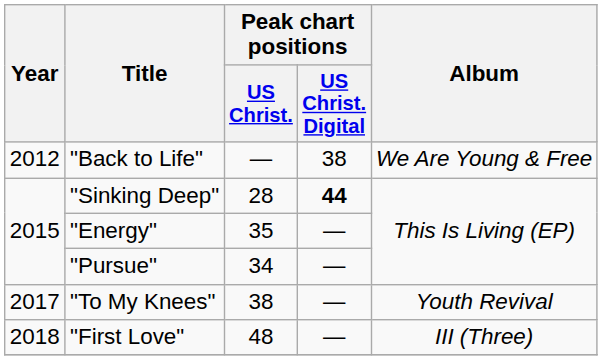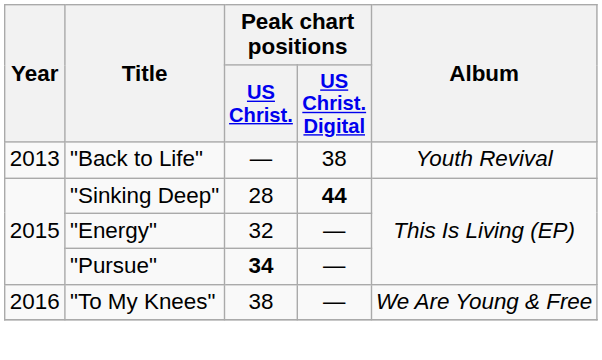(35, 159) 2012 -> (35, 159) 2013
(484, 159) We Are Young & Free -> (484, 159) Youth Revival
(261, 230) 35 -> (261, 230) 32
(261, 266) normal -> (261, 266) bold
(35, 301) 2017 -> (35, 301) 2016
(484, 301) Youth Revival -> (484, 301) We Are Young & Free
- row: (127, 337)
